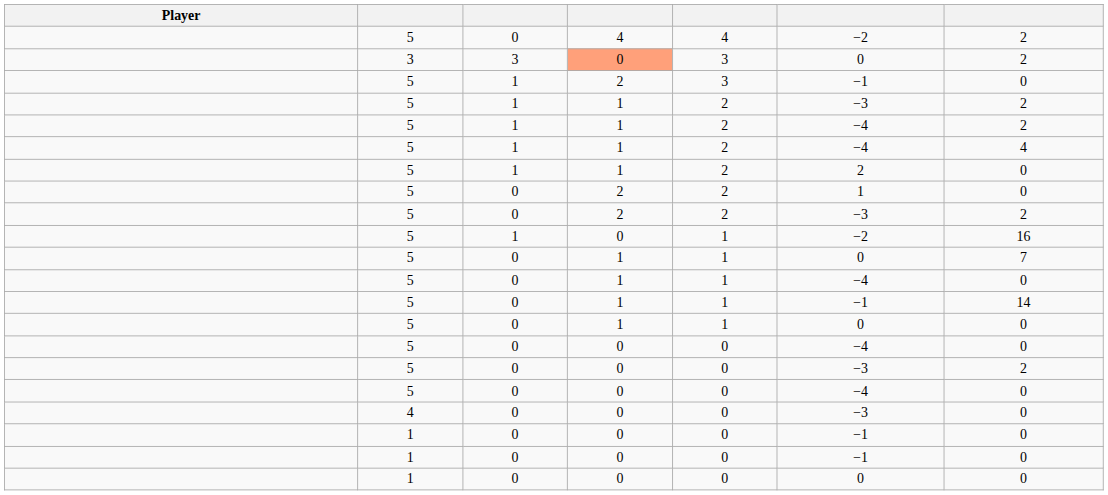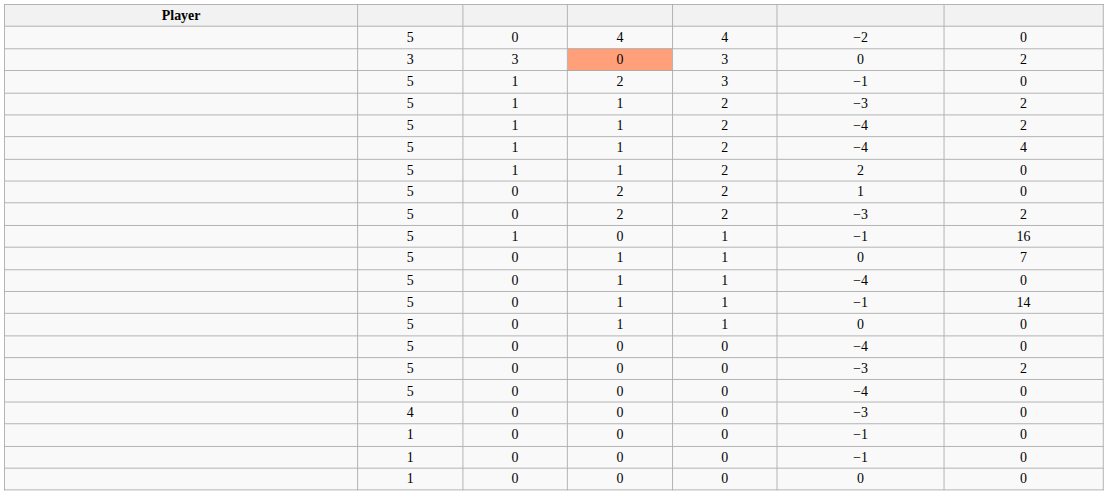(1023, 37) 2 -> (1023, 37) 0
(861, 236) −2 -> (861, 236) −1
